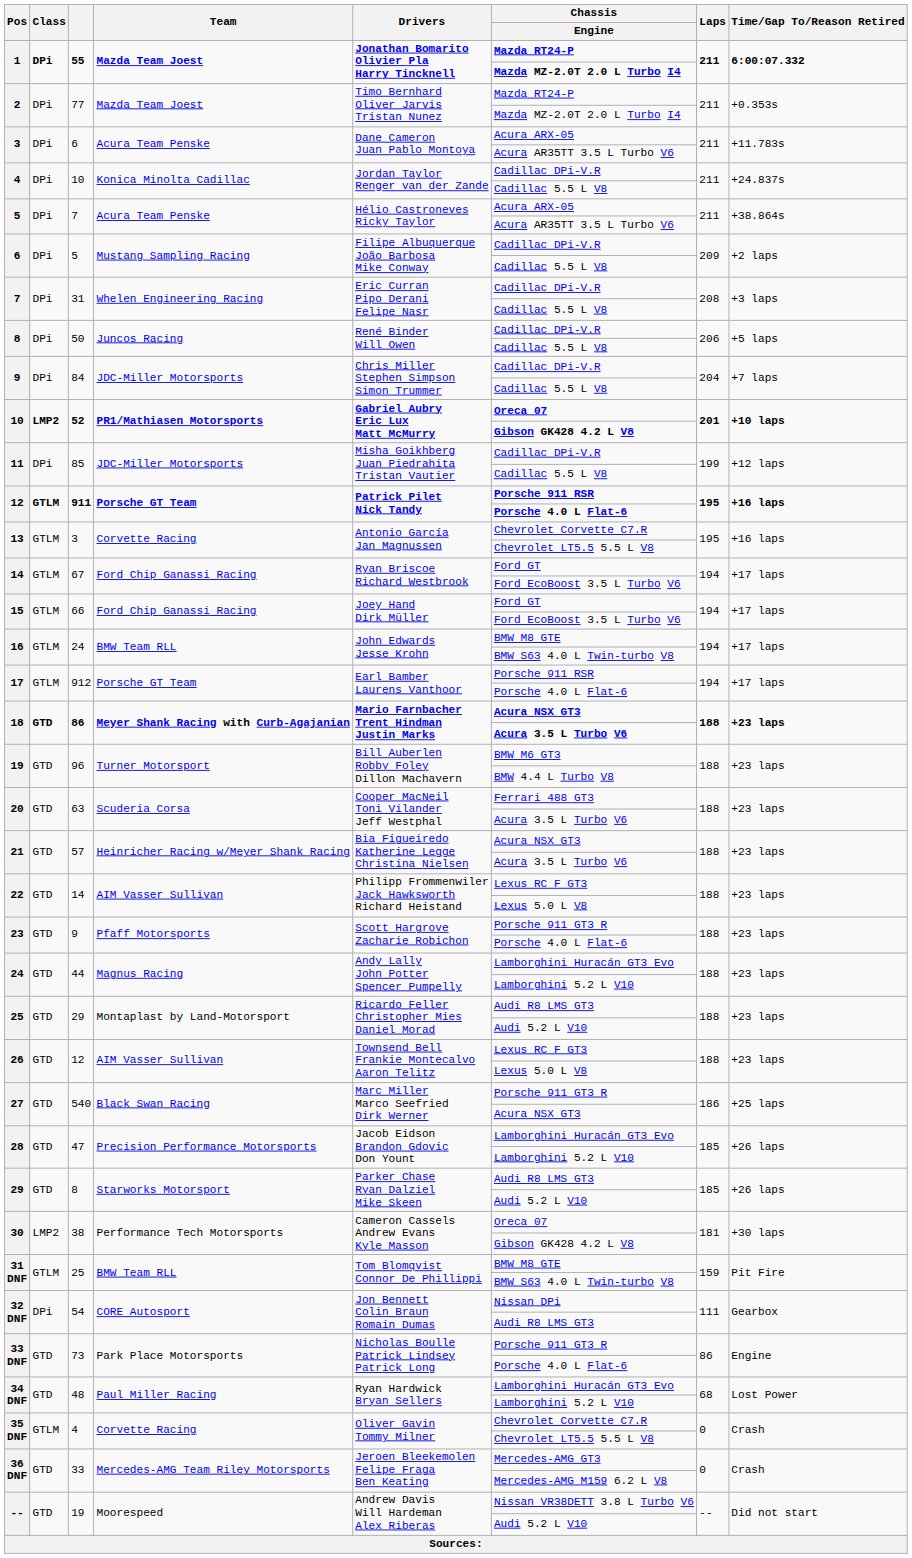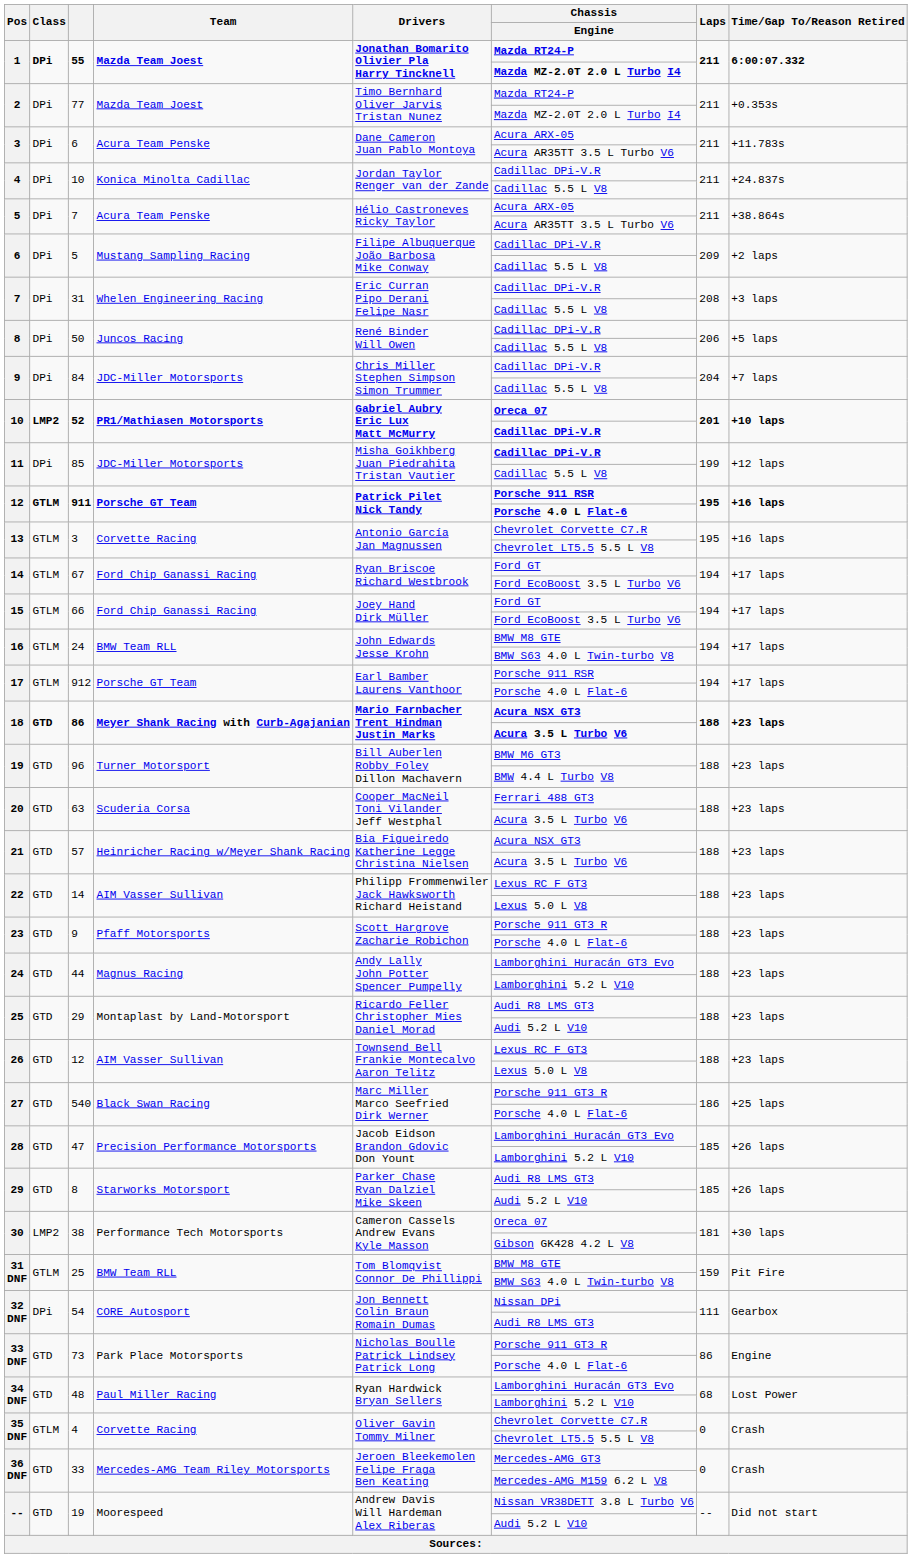(564, 432) Gibson GK428 4.2 L V8 -> (547, 432) Cadillac DPi-V.R
(547, 454) normal -> (547, 454) bold
(537, 1115) Acura NSX GT3 -> (561, 1115) Porsche 4.0 L Flat-6
